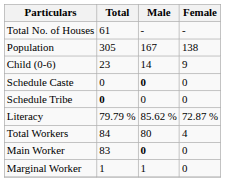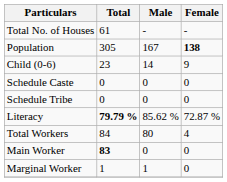(190, 47) normal -> (192, 47) bold
(143, 82) bold -> (145, 82) normal
(102, 99) bold -> (102, 99) normal
(117, 116) normal -> (118, 116) bold
(105, 151) normal -> (105, 151) bold
(143, 151) bold -> (145, 151) normal
